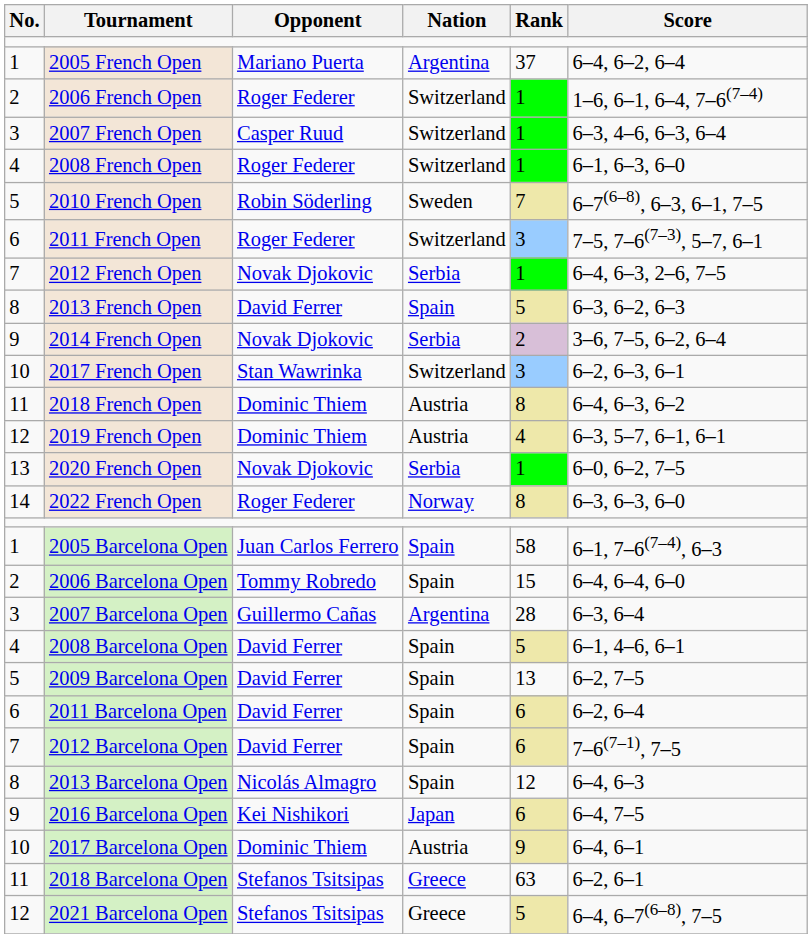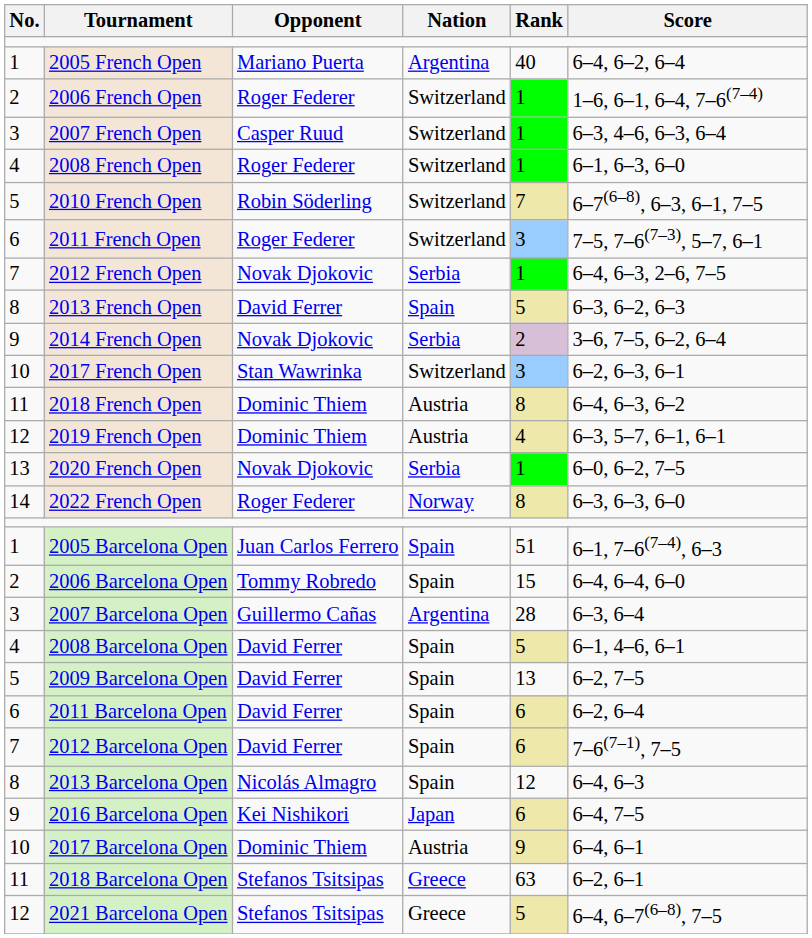(525, 62) 37 -> (525, 62) 40
(440, 200) Sweden -> (457, 200) Switzerland
(525, 546) 58 -> (525, 546) 51
